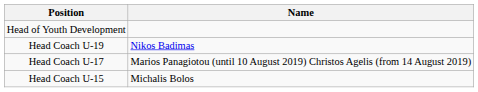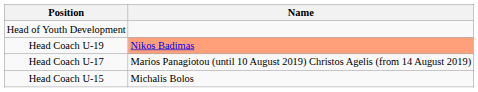(162, 45) no background -> (162, 45) lightsalmon background
